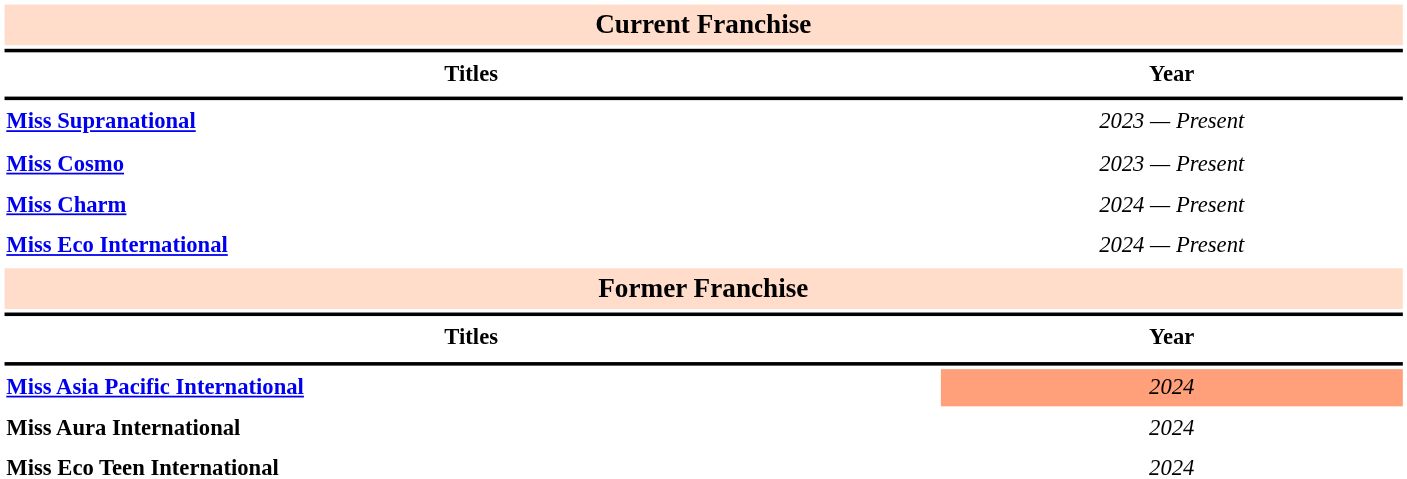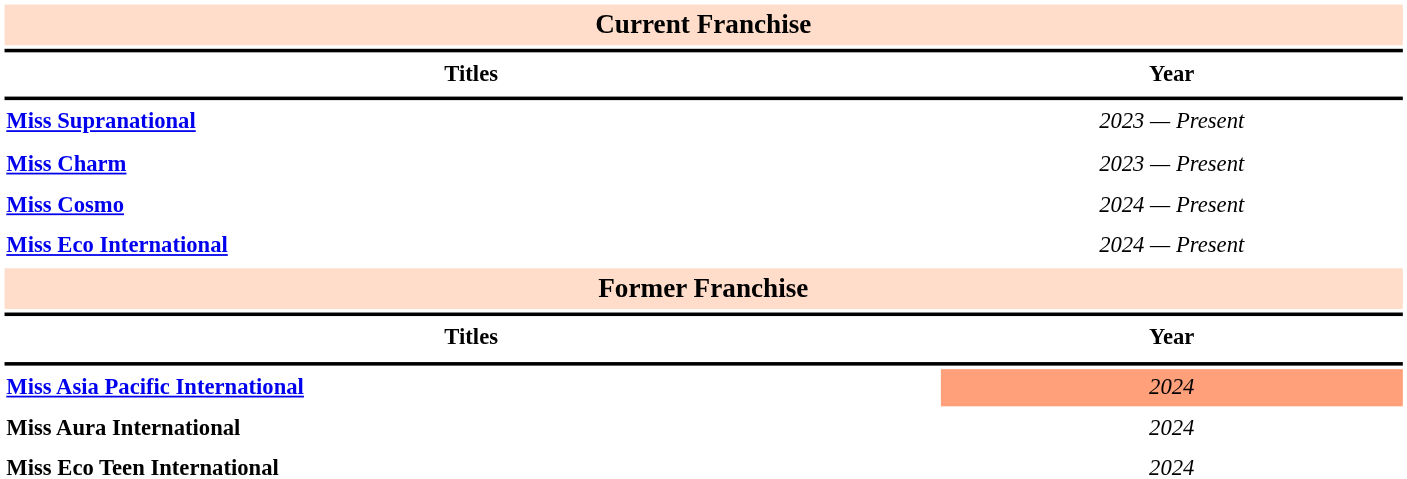(65, 163) Miss Cosmo -> (66, 163) Miss Charm
(66, 204) Miss Charm -> (65, 204) Miss Cosmo
